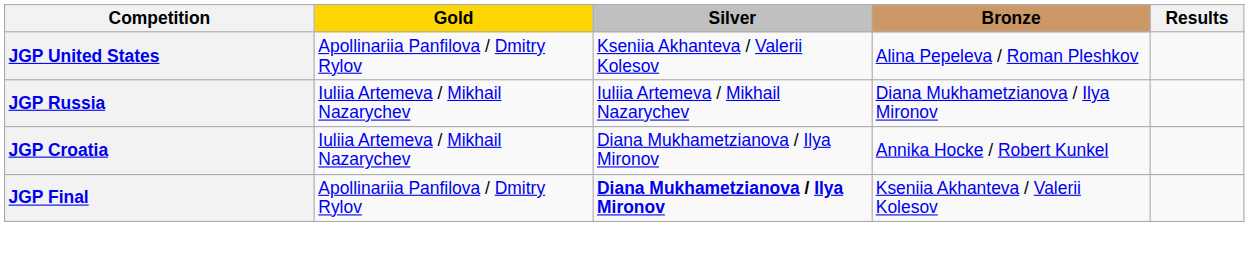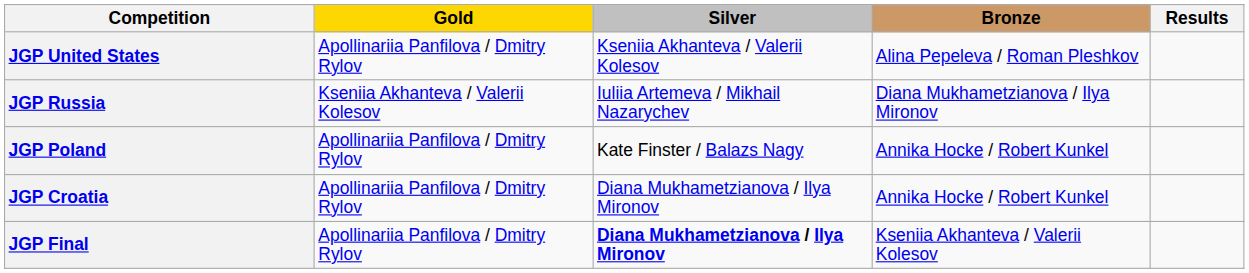(410, 103) Iuliia Artemeva / Mikhail Nazarychev -> (421, 103) Kseniia Akhanteva / Valerii Kolesov
+ row: (57, 150)
(410, 150) Iuliia Artemeva / Mikhail Nazarychev -> (432, 197) Apollinariia Panfilova / Dmitry Rylov
